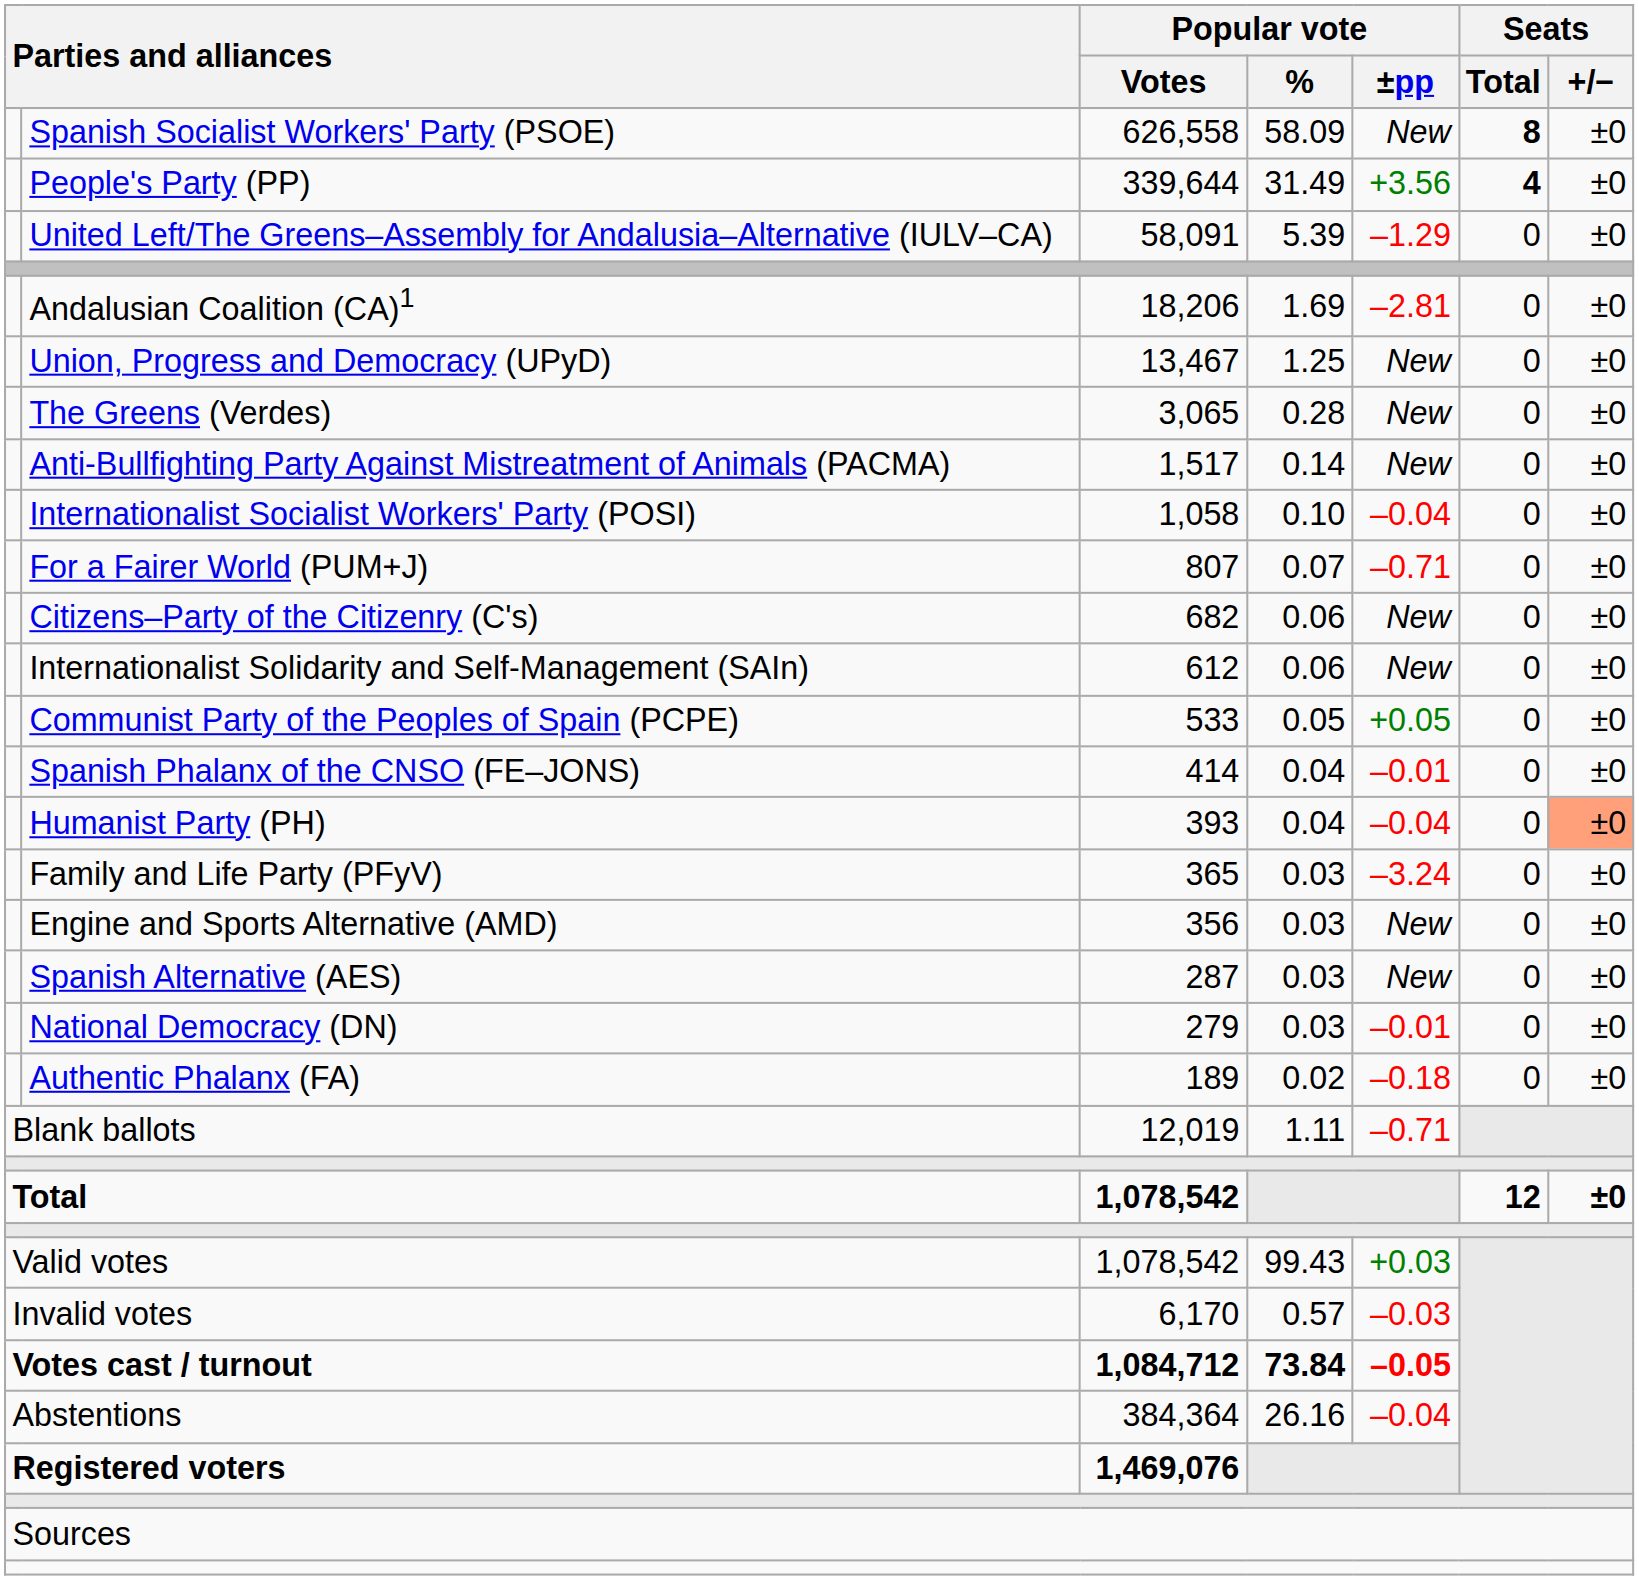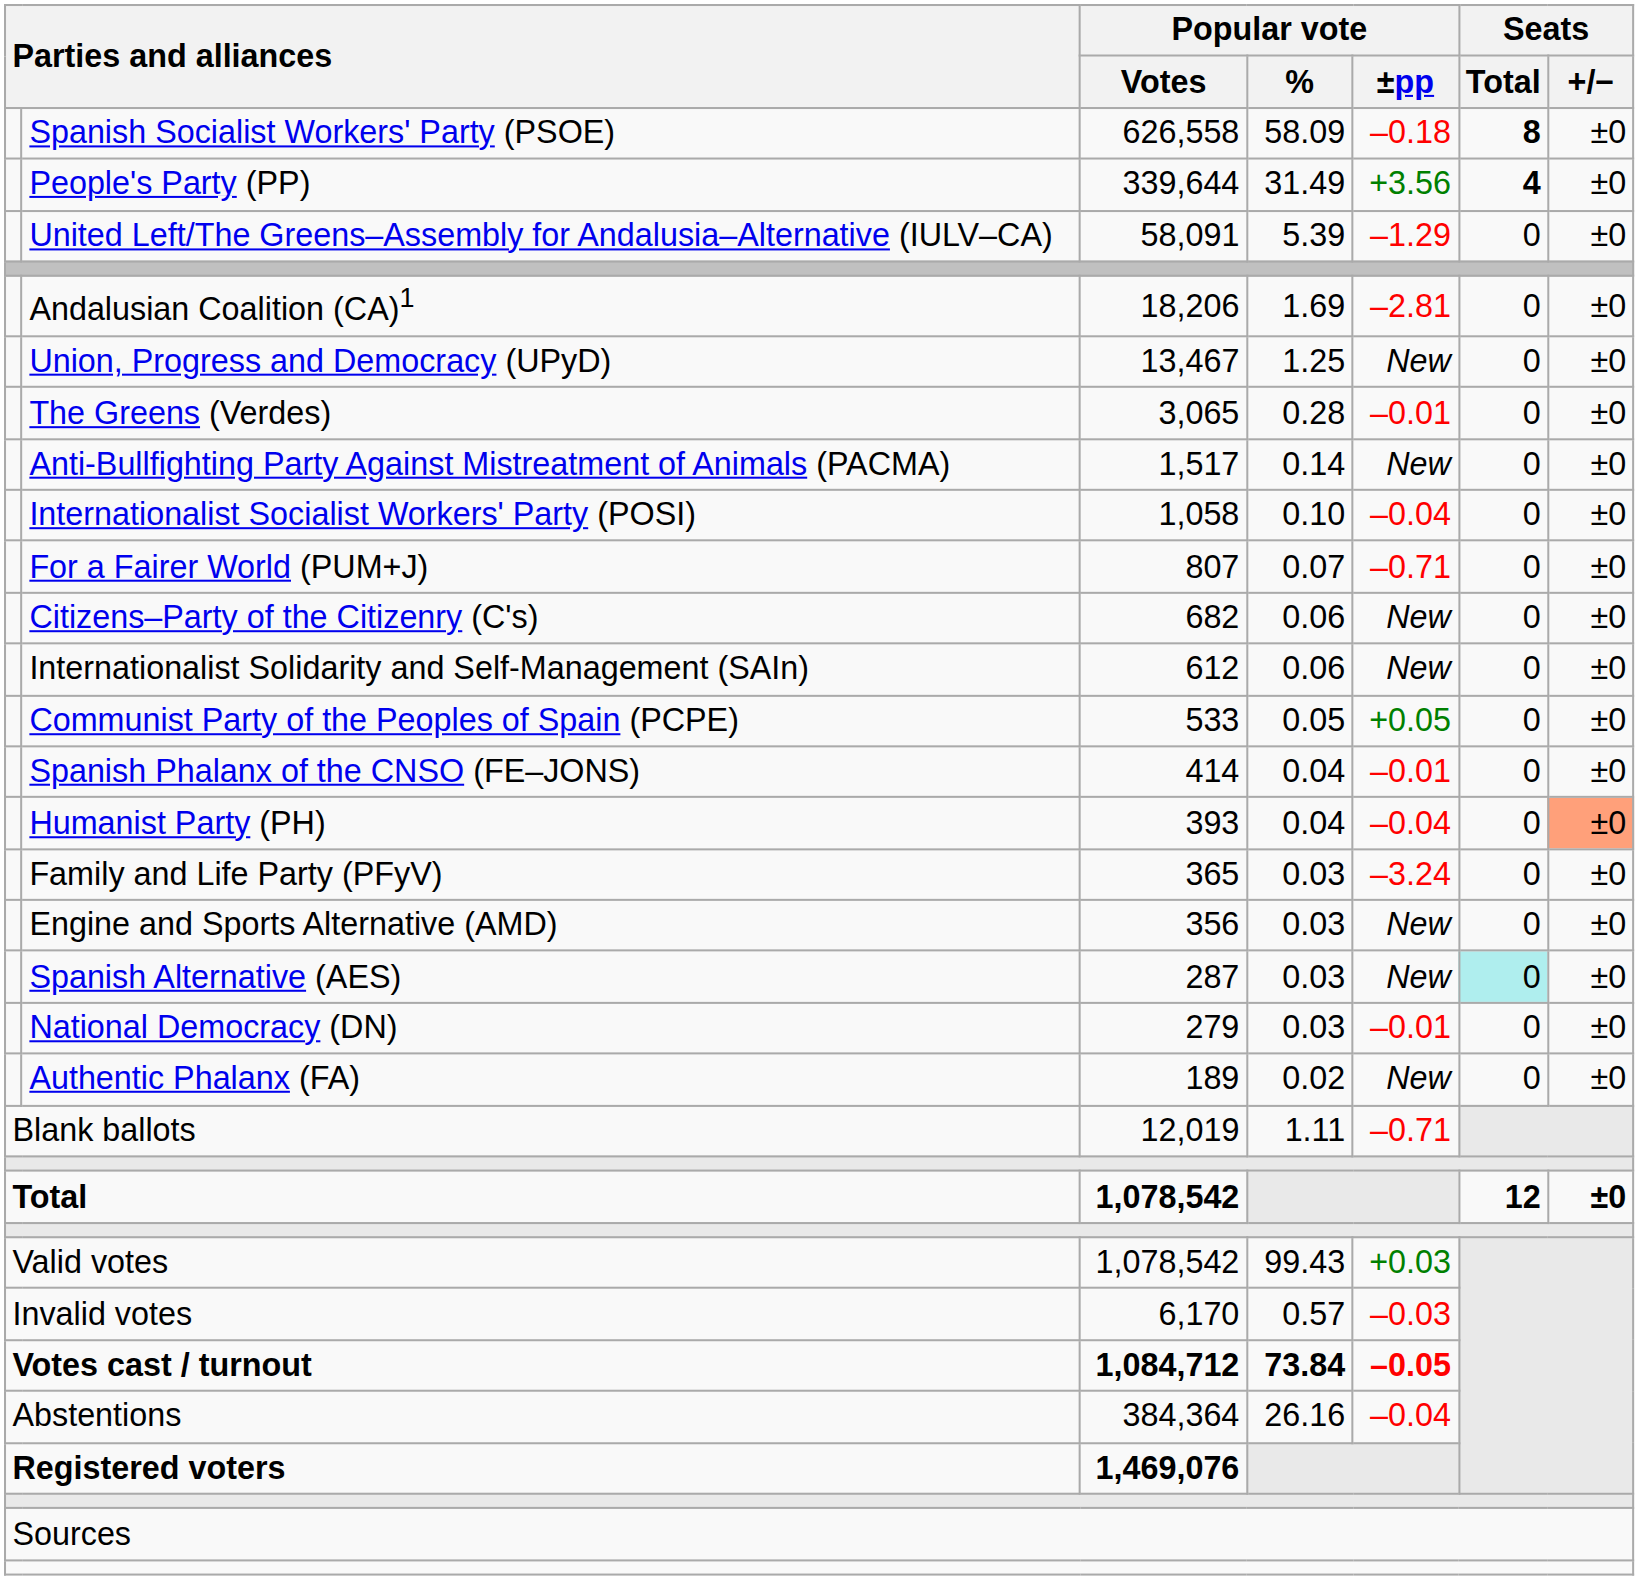(1419, 132) New -> (1411, 132) –0.18
(1419, 412) New -> (1411, 412) –0.01
(1532, 976) no background -> (1532, 976) paleturquoise background
(1411, 1078) –0.18 -> (1419, 1078) New
